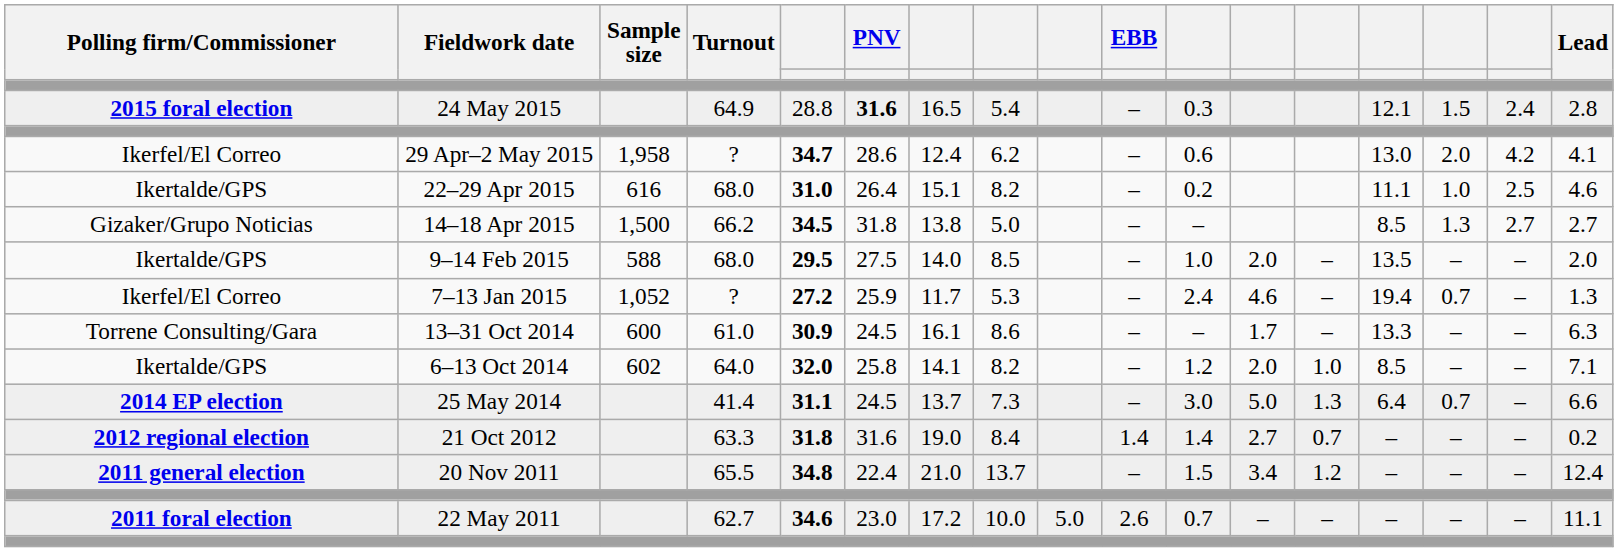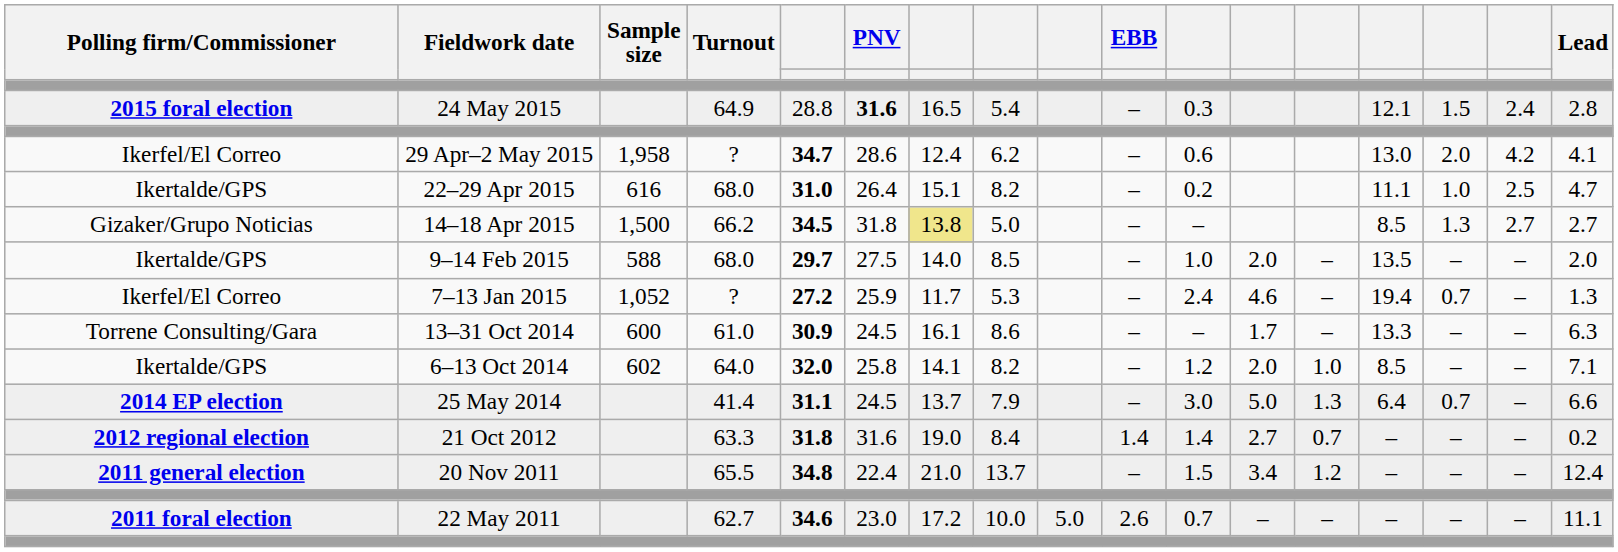(1583, 189) 4.6 -> (1583, 189) 4.7
(941, 224) no background -> (941, 224) khaki background
(812, 260) 29.5 -> (812, 260) 29.7
(1005, 401) 7.3 -> (1005, 401) 7.9
